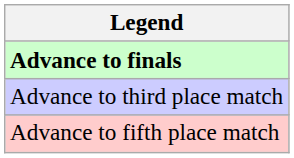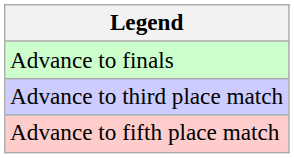(96, 59) bold -> (92, 59) normal
